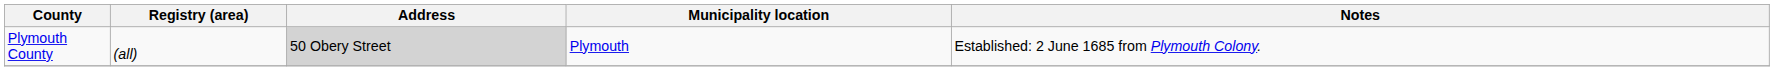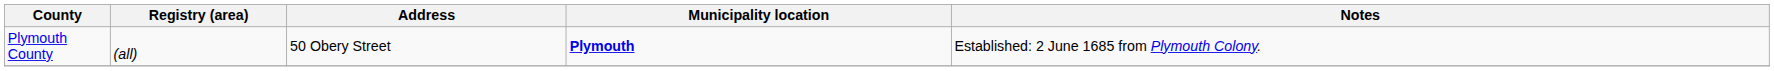(340, 46) lightgrey background -> (340, 46) no background
(599, 46) normal -> (602, 46) bold
